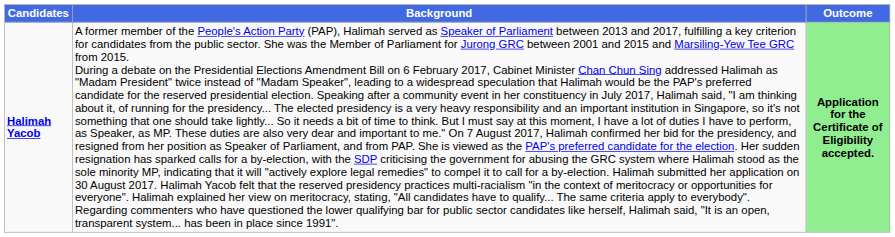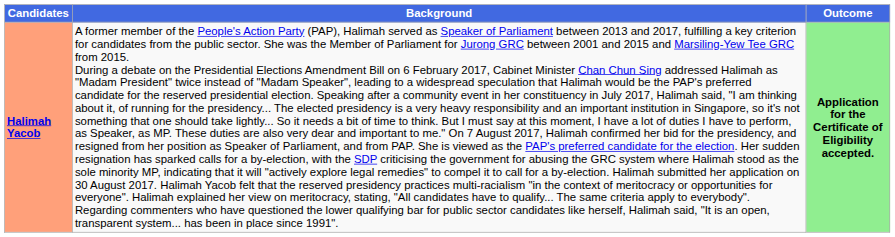(29, 127) no background -> (29, 127) lightsalmon background
